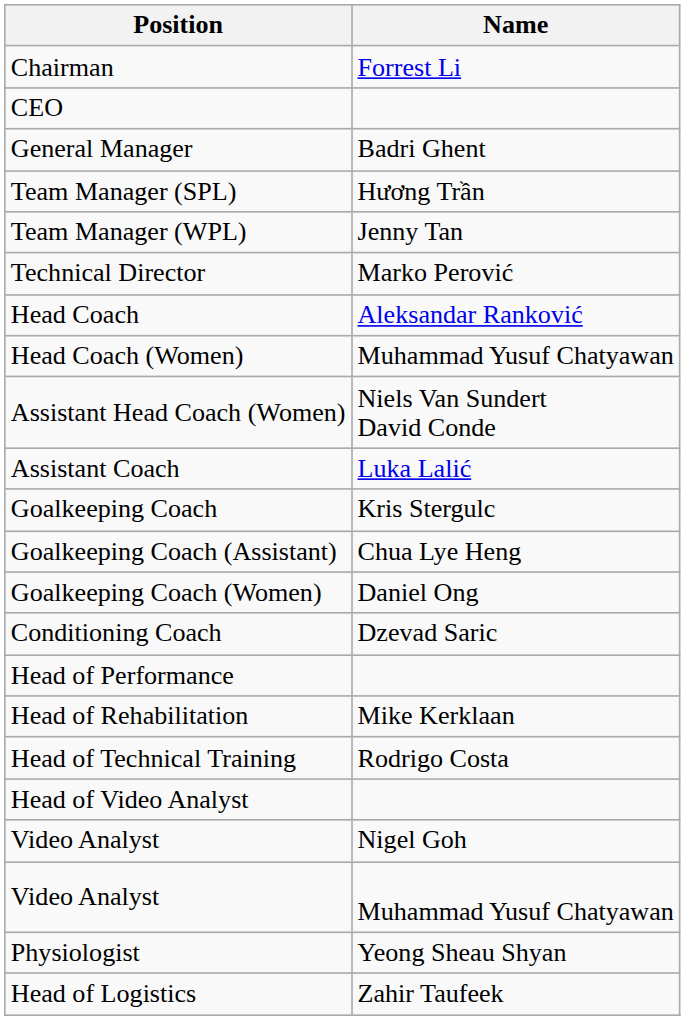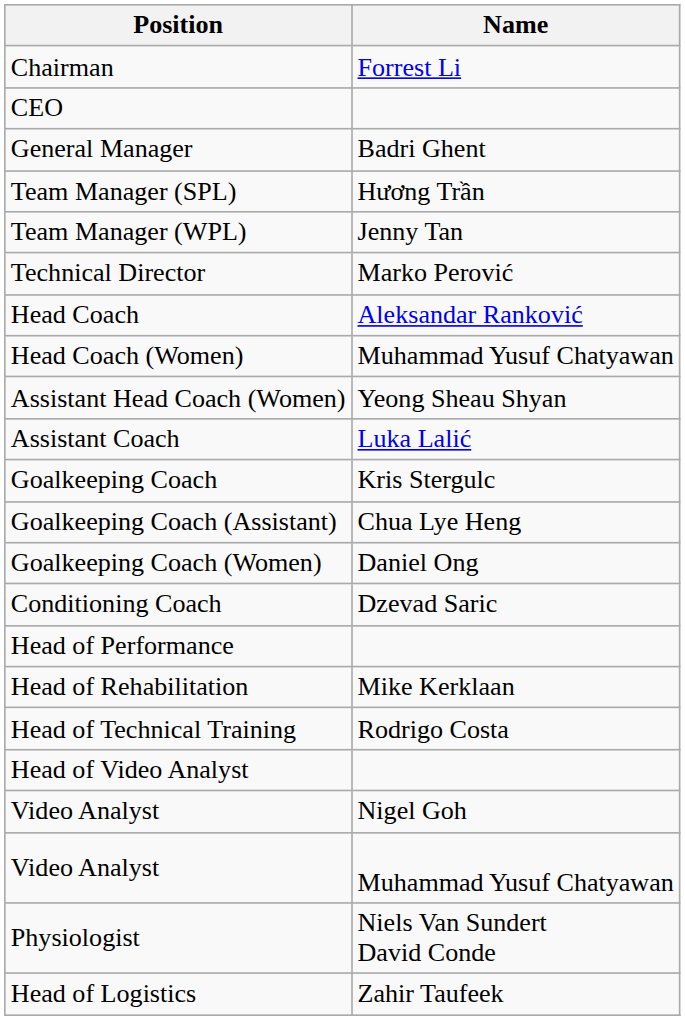(452, 412) Niels Van Sundert David Conde -> (462, 397) Yeong Sheau Shyan
(462, 952) Yeong Sheau Shyan -> (452, 937) Niels Van Sundert David Conde
